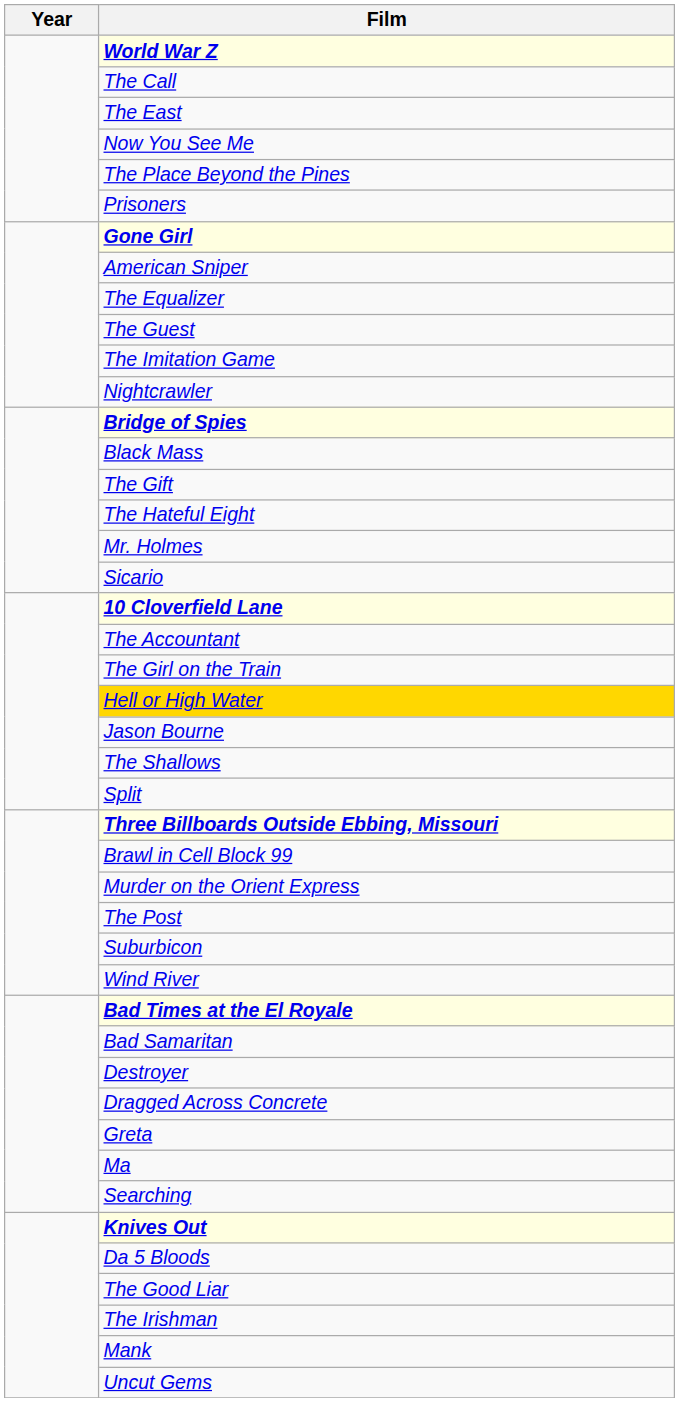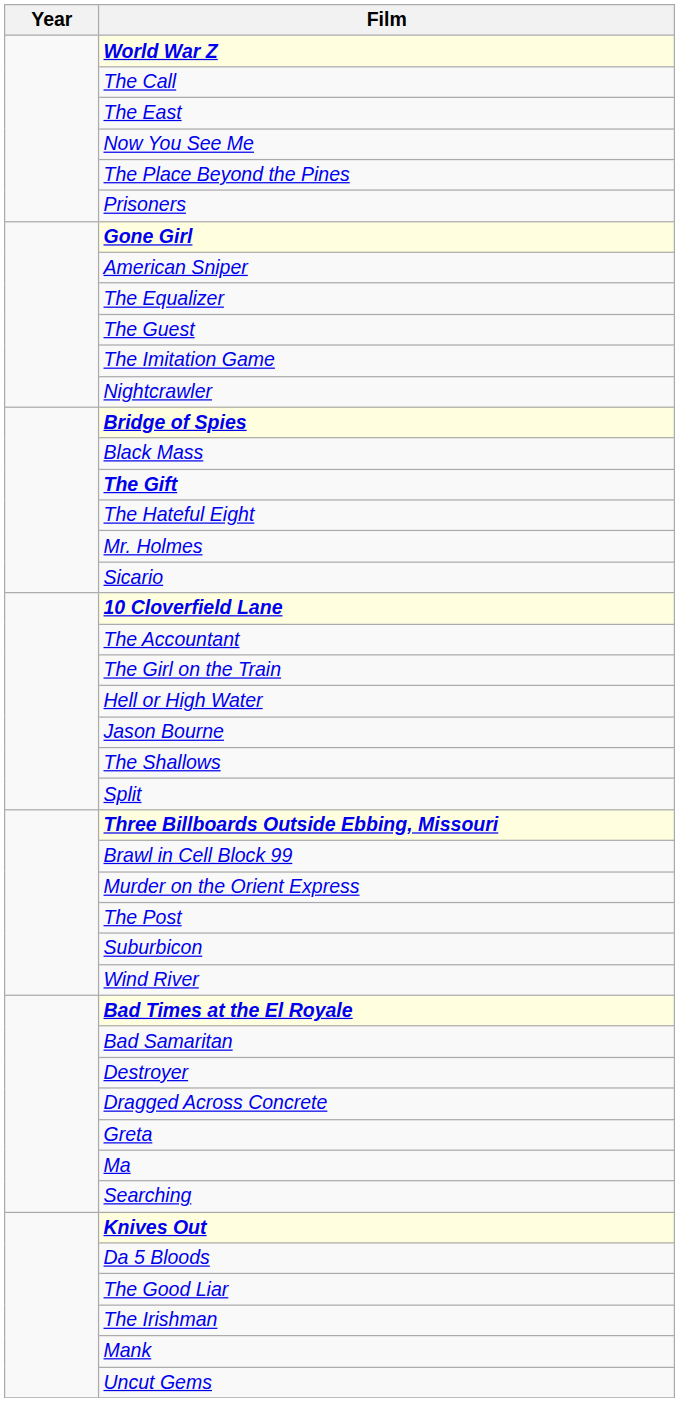(138, 484) normal -> (140, 484) bold
(183, 701) gold background -> (183, 701) no background
